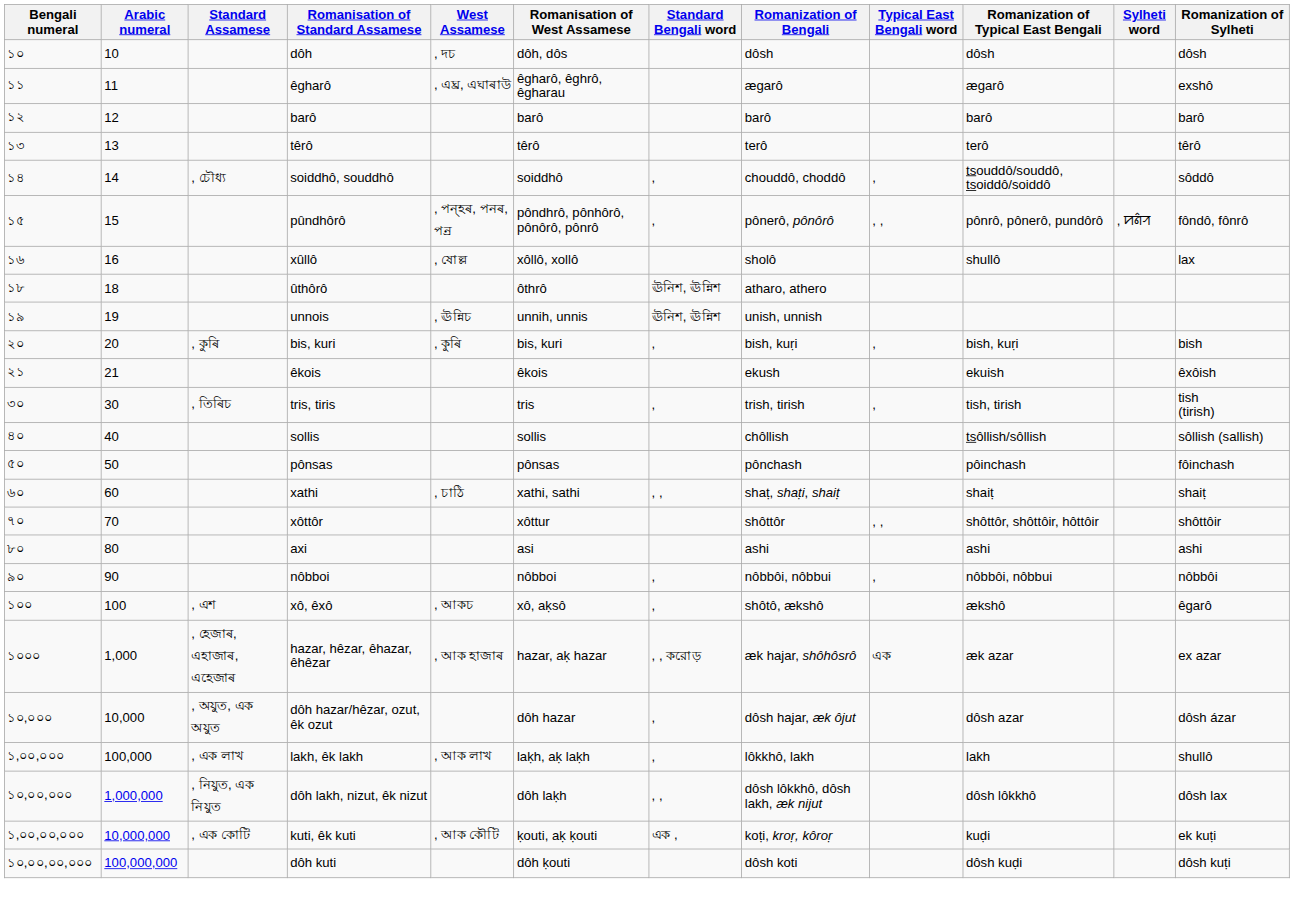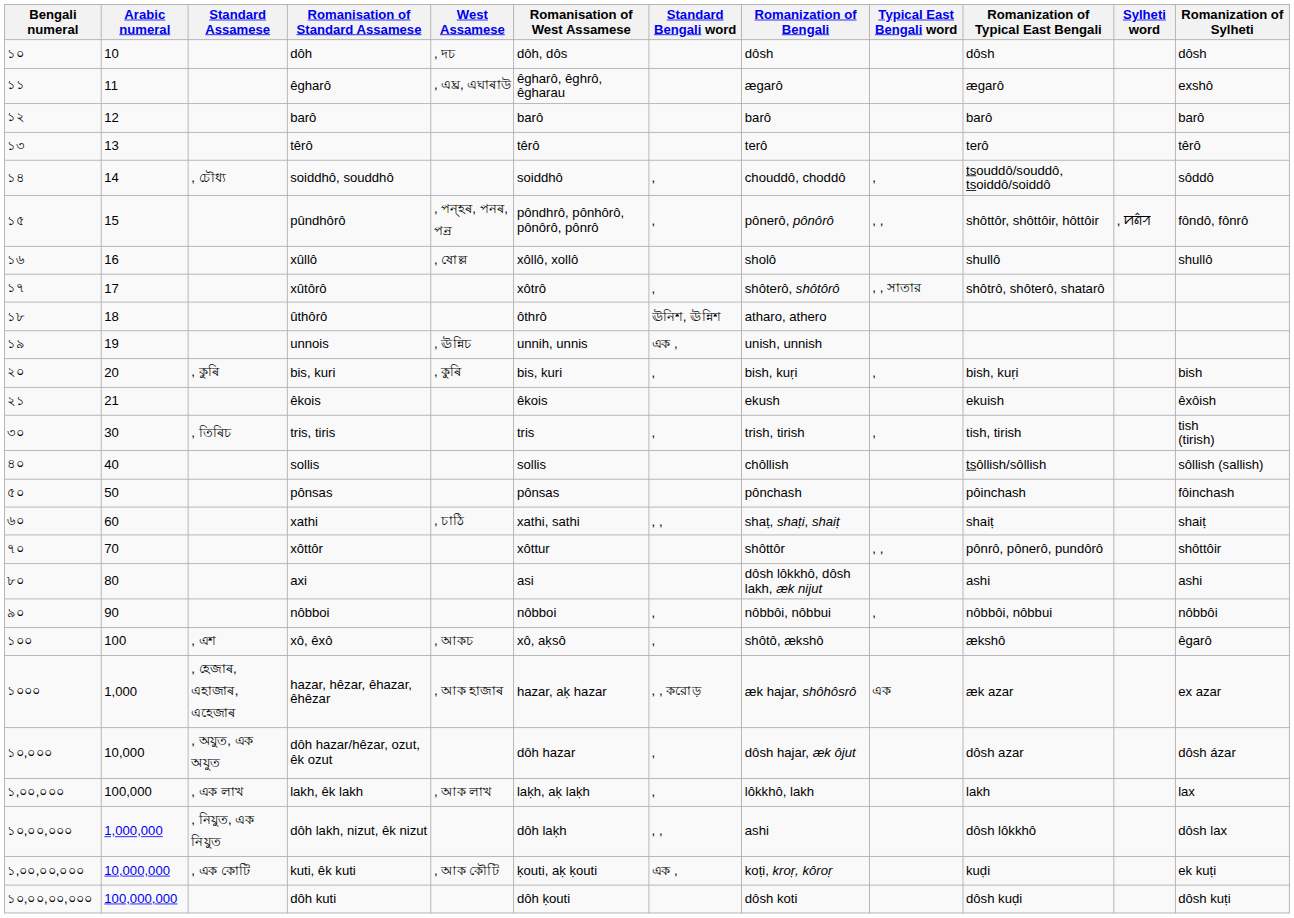(1035, 220) pônrô, pônerô, pundôrô -> (1032, 220) shôttôr, shôttôir, hôttôir
(1187, 260) lax -> (1195, 260) shullô
+ row: (308, 288)
(686, 316) ঊনিশ, ঊন্নিশ -> (665, 344) এক ,
(1032, 521) shôttôr, shôttôir, hôttôir -> (1035, 549) pônrô, pônerô, pundôrô
(757, 549) ashi -> (798, 581) dôsh lôkkhô, dôsh lakh, æk nijut
(1195, 756) shullô -> (1187, 792) lax
(798, 796) dôsh lôkkhô, dôsh lakh, æk nijut -> (757, 831) ashi
